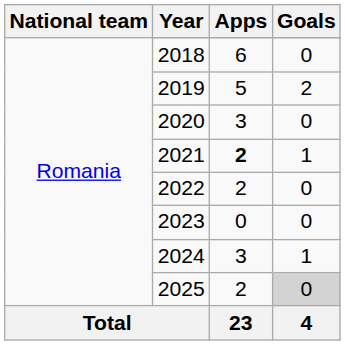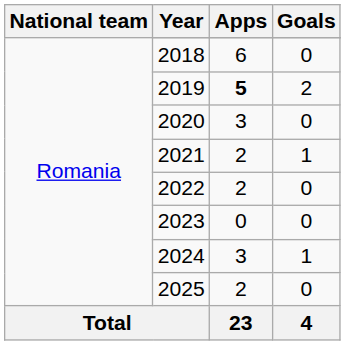(241, 88) normal -> (241, 88) bold
(241, 155) bold -> (241, 155) normal
(306, 289) lightgrey background -> (306, 289) no background
